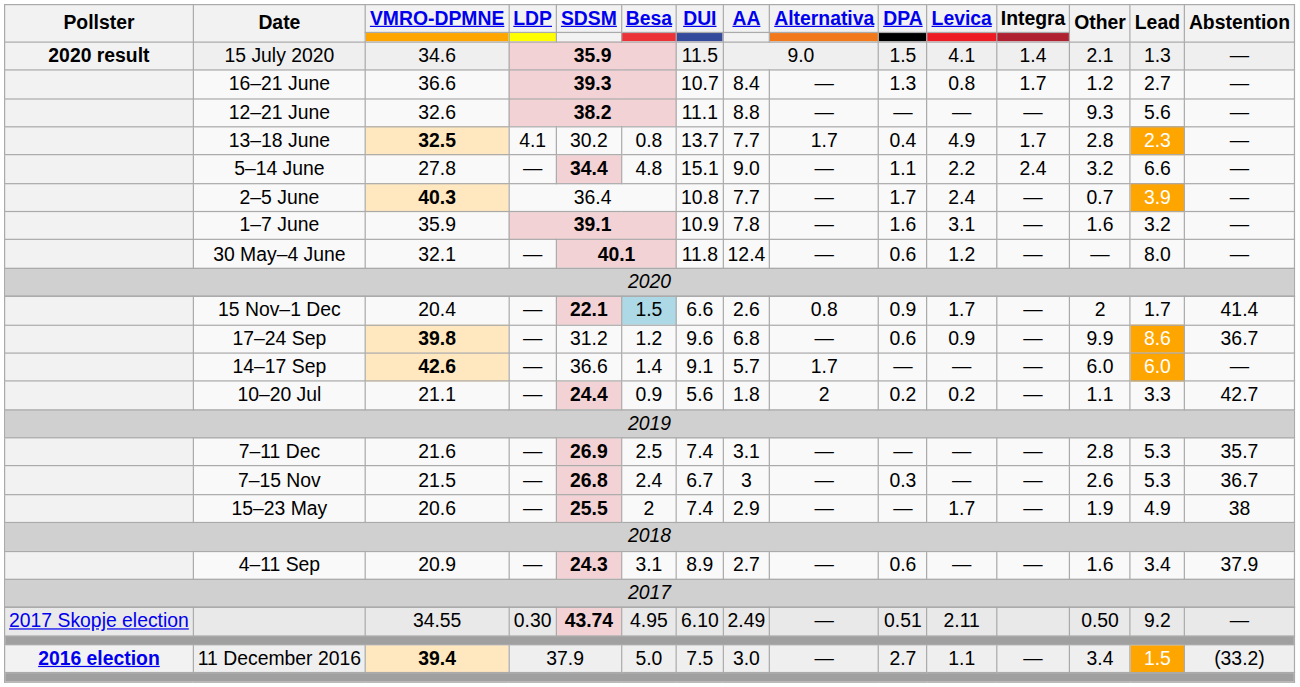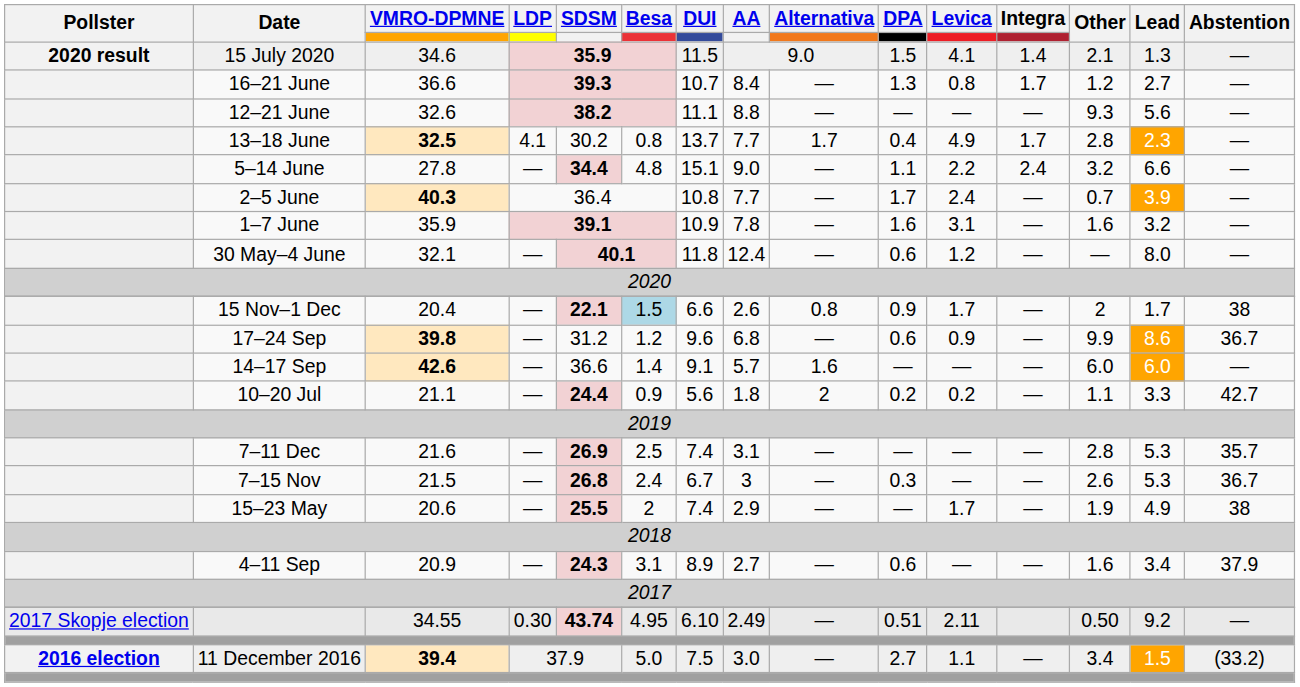(1239, 310) 41.4 -> (1239, 310) 38
(824, 366) 1.7 -> (824, 366) 1.6
